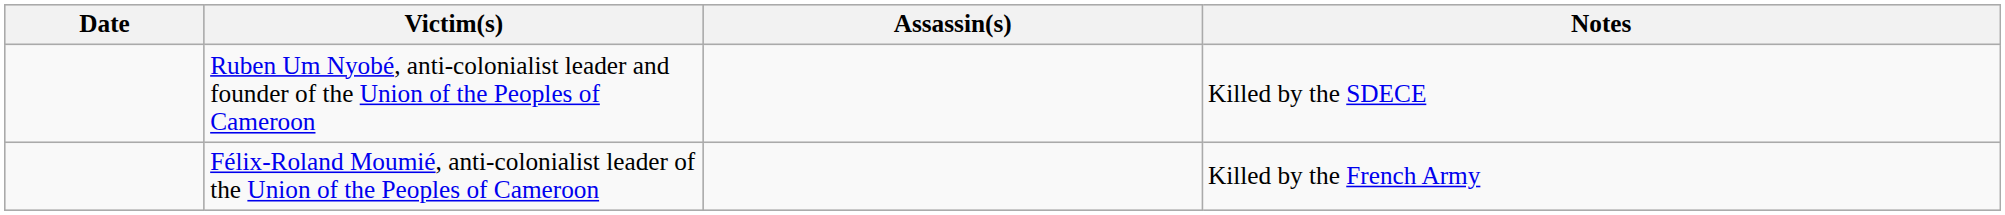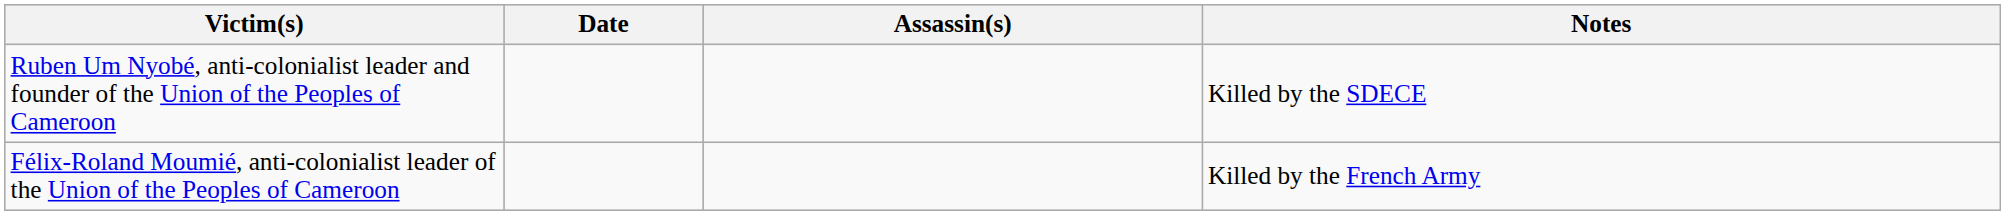columns swapped: (105, 24) <-> (454, 24)
